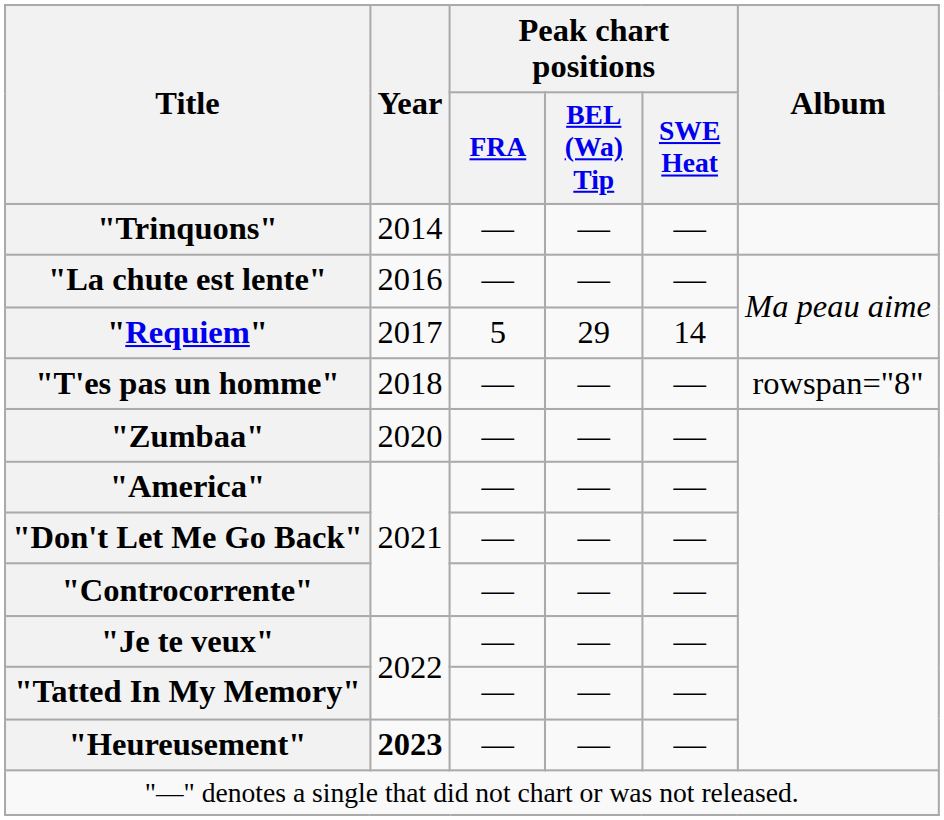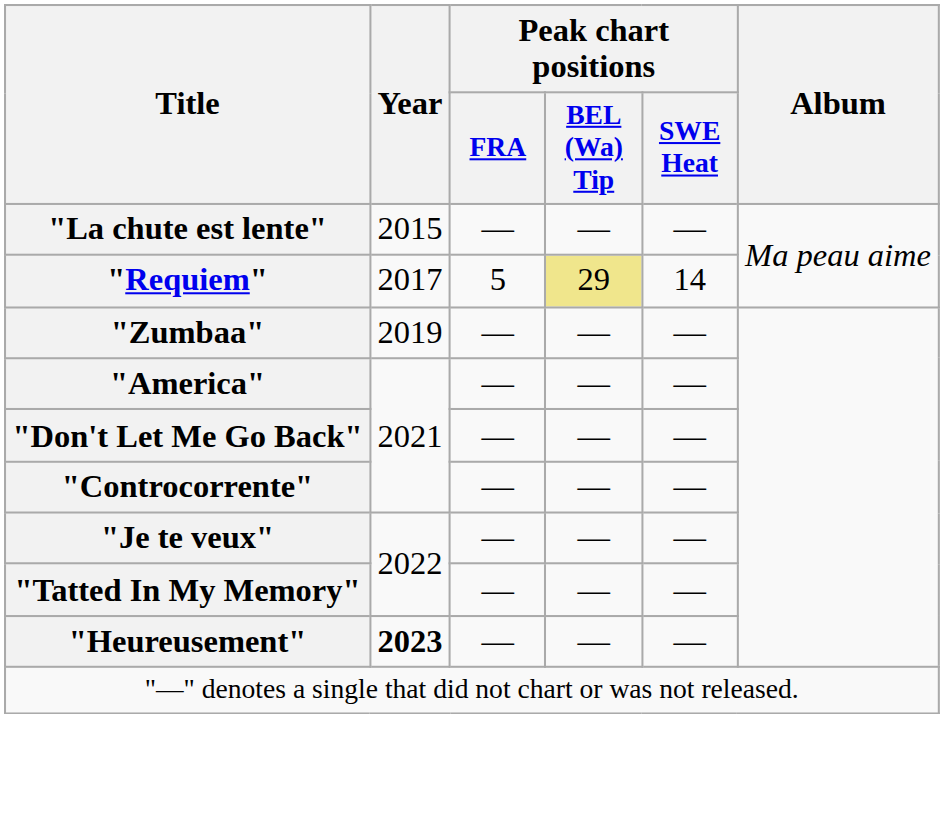- row: (187, 228)
(410, 280) 2016 -> (410, 228) 2015
(594, 331) no background -> (594, 280) khaki background
- row: (188, 383)
(410, 434) 2020 -> (410, 331) 2019
